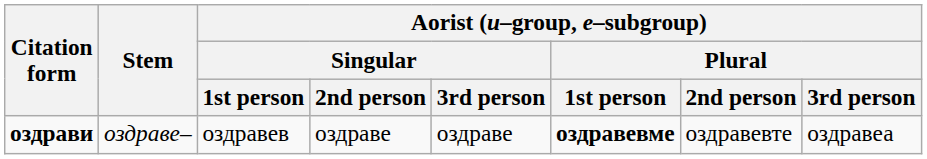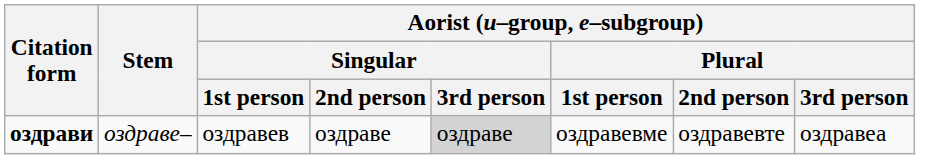(475, 134) no background -> (475, 134) lightgrey background
(615, 134) bold -> (612, 134) normal
